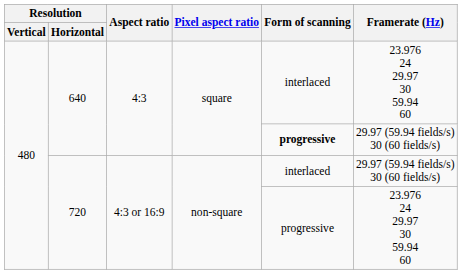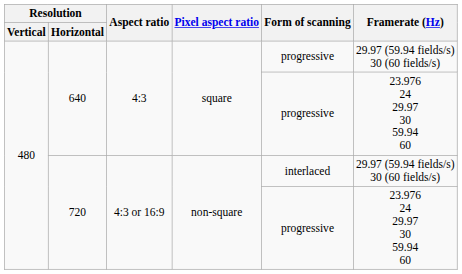(307, 82) interlaced -> (307, 56) progressive
(405, 82) 23.976 24 29.97 30 59.94 60 -> (405, 56) 29.97 (59.94 fields/s) 30 (60 fields/s)
(307, 139) bold -> (307, 113) normal
(405, 139) 29.97 (59.94 fields/s) 30 (60 fields/s) -> (405, 113) 23.976 24 29.97 30 59.94 60
